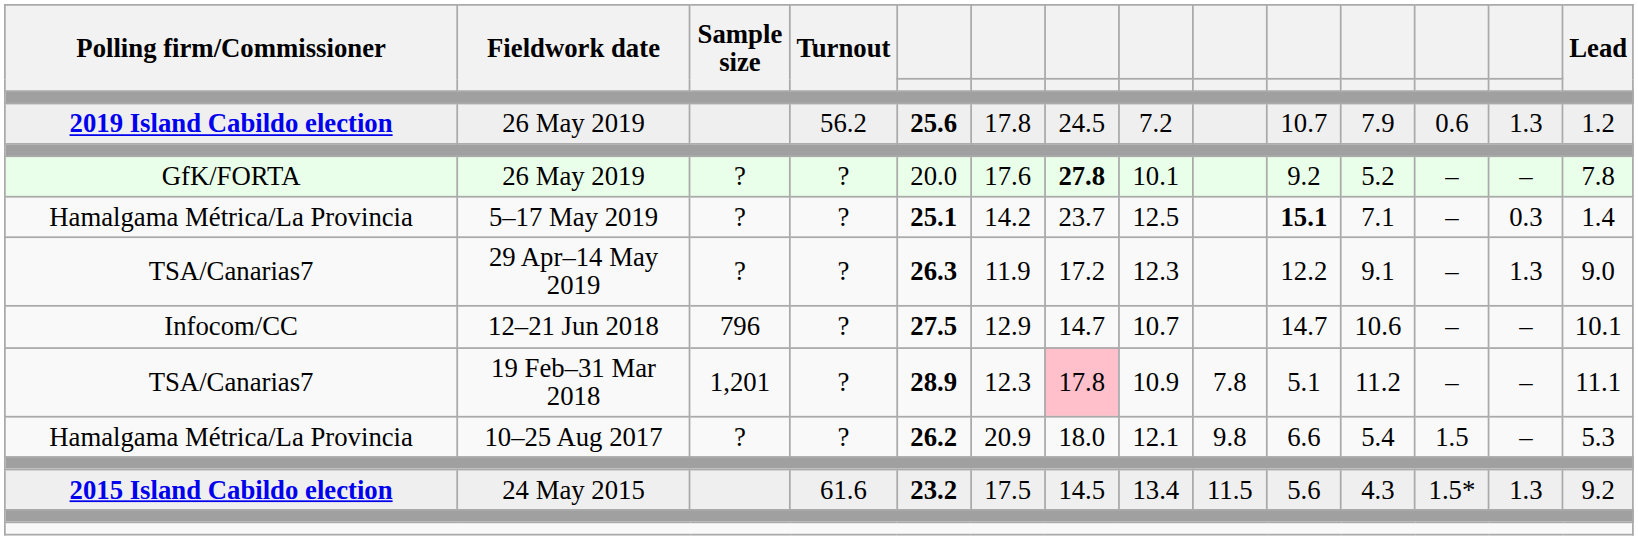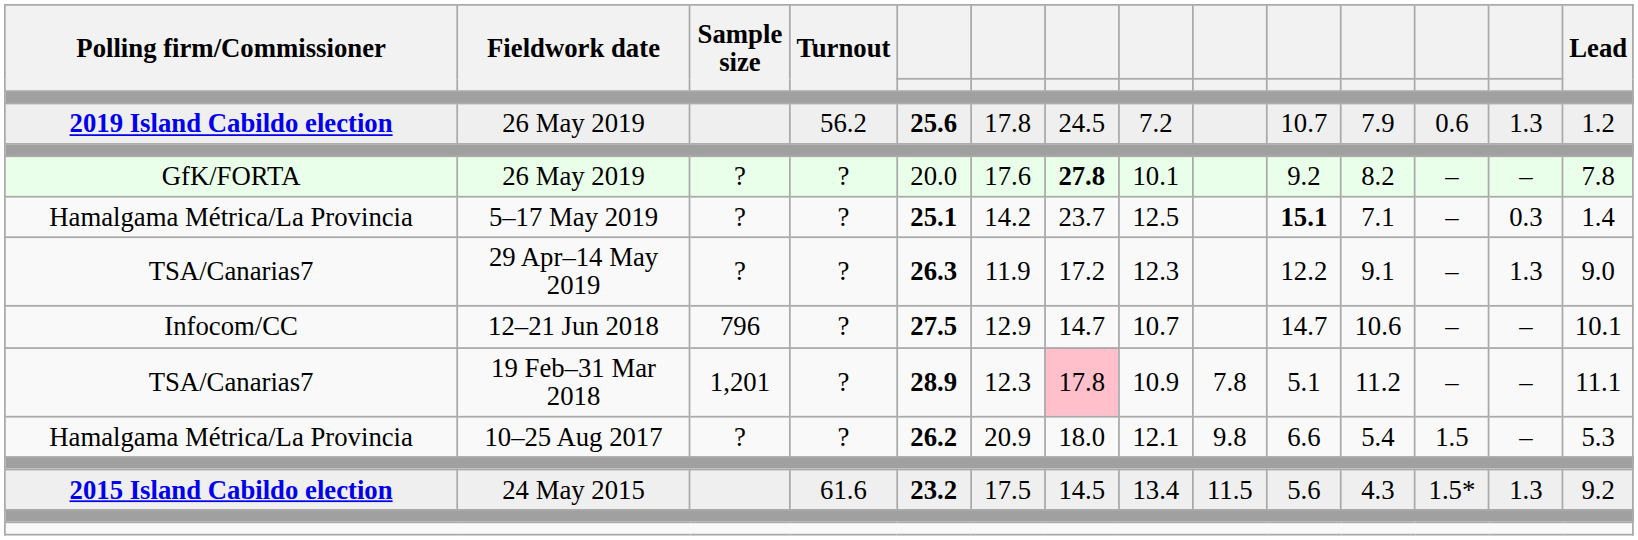(1378, 176) 5.2 -> (1378, 176) 8.2
